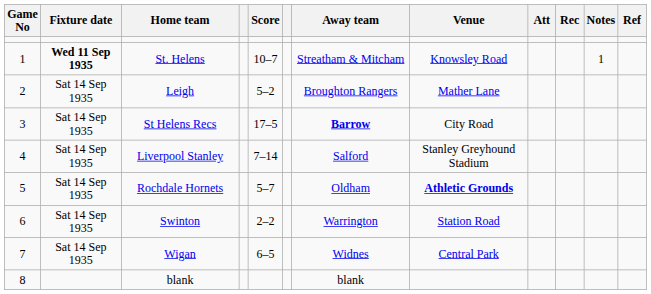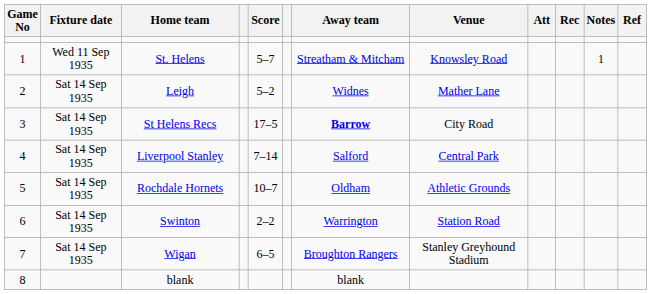(81, 58) bold -> (81, 58) normal
(265, 58) 10–7 -> (265, 58) 5–7
(351, 91) Broughton Rangers -> (351, 91) Widnes
(469, 156) Stanley Greyhound Stadium -> (469, 156) Central Park
(265, 188) 5–7 -> (265, 188) 10–7
(469, 188) bold -> (469, 188) normal
(351, 254) Widnes -> (351, 254) Broughton Rangers
(469, 254) Central Park -> (469, 254) Stanley Greyhound Stadium
